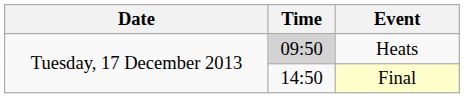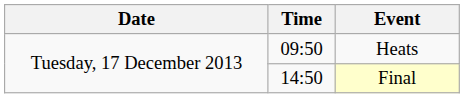(302, 48) lightgrey background -> (302, 48) no background
